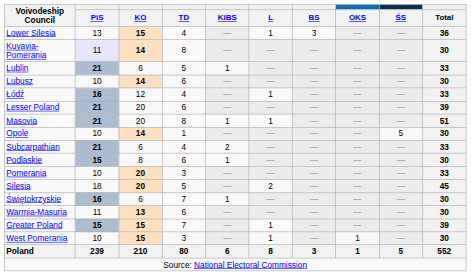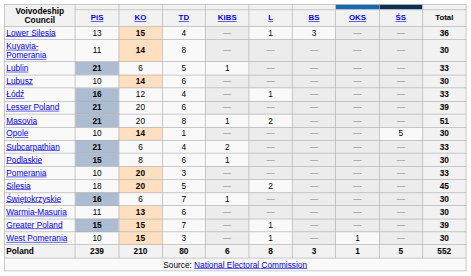(97, 50) lavender background -> (97, 50) no background
(271, 120) 1 -> (271, 120) 2
